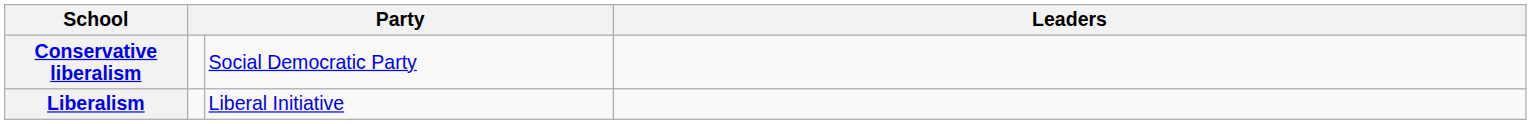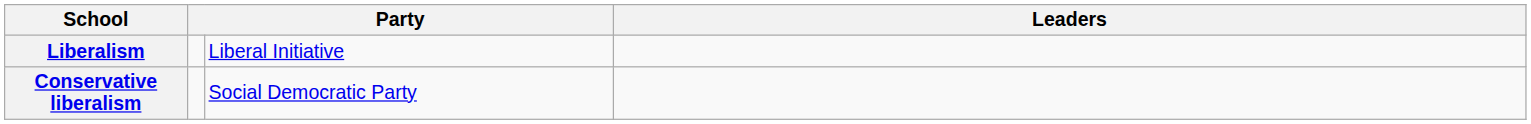rows swapped: (96, 103) <-> (96, 61)
